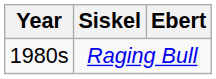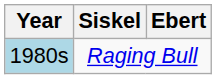(39, 55) no background -> (39, 55) lightblue background
